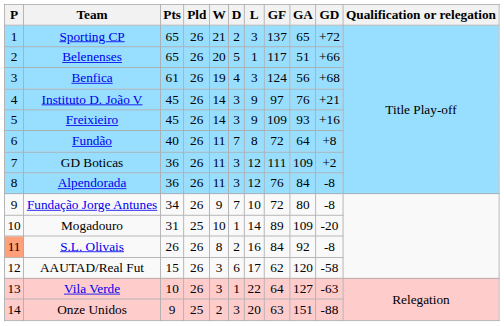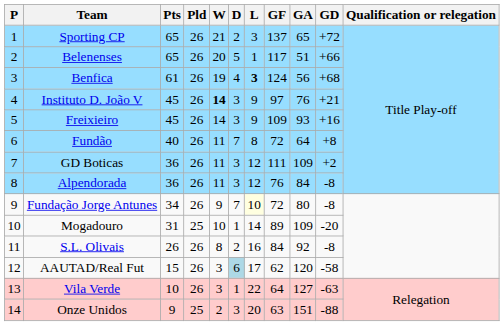(254, 78) normal -> (254, 78) bold
(219, 99) normal -> (219, 99) bold
(254, 204) no background -> (254, 204) lightyellow background
(14, 246) lightsalmon background -> (14, 246) no background
(237, 267) no background -> (237, 267) lightblue background
